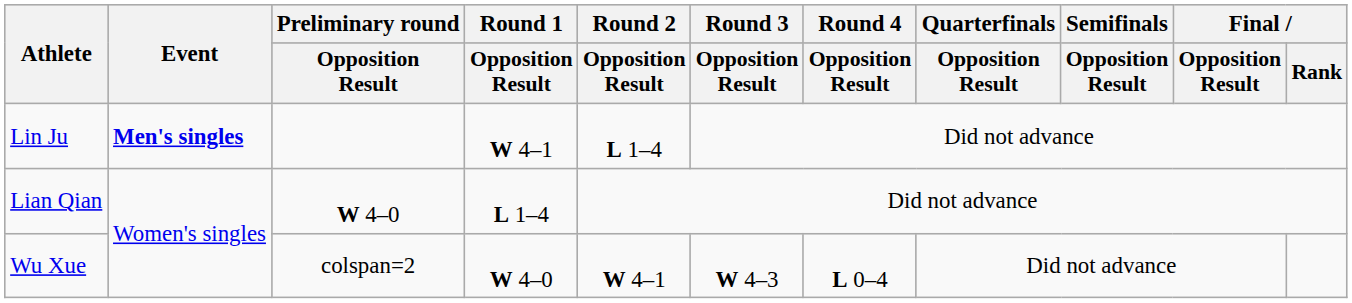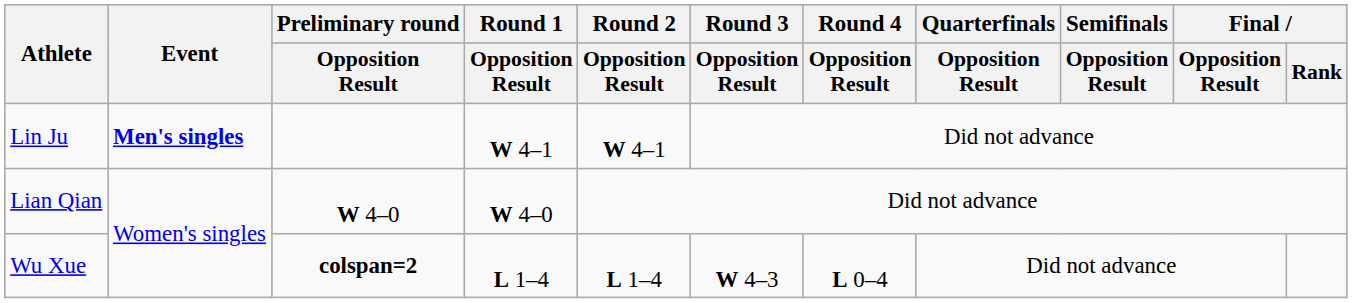(634, 149) L 1–4 -> (634, 149) W 4–1
(521, 214) L 1–4 -> (521, 214) W 4–0
(368, 265) normal -> (368, 265) bold
(521, 279) W 4–0 -> (521, 279) L 1–4
(634, 279) W 4–1 -> (634, 279) L 1–4
